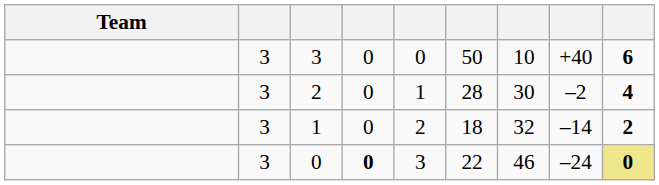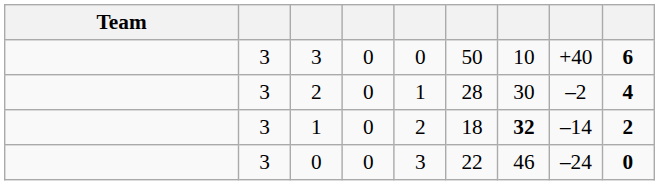(524, 127) normal -> (524, 127) bold
(368, 162) bold -> (368, 162) normal
(628, 162) khaki background -> (628, 162) no background
